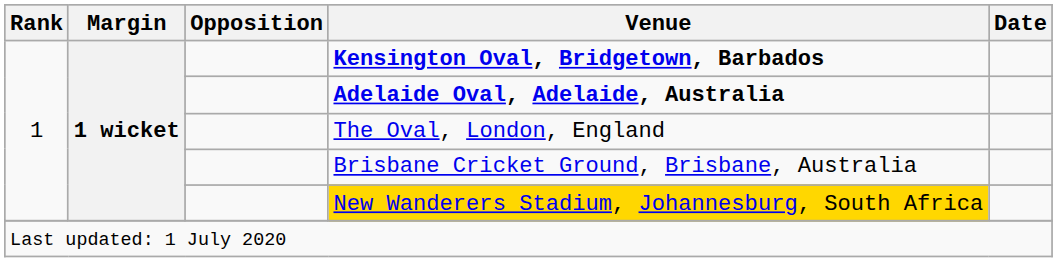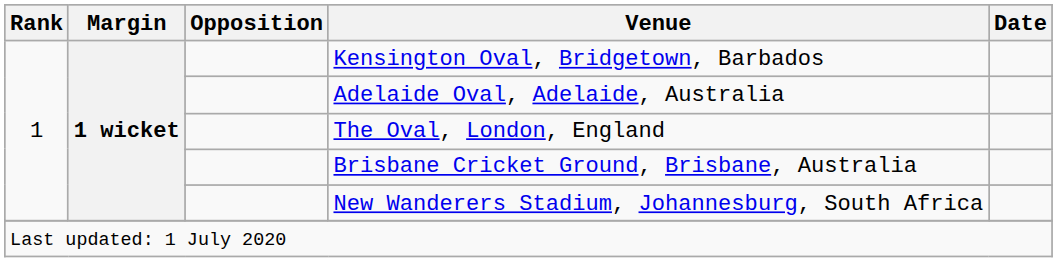(579, 59) bold -> (579, 59) normal
(559, 95) bold -> (559, 95) normal
(658, 203) gold background -> (658, 203) no background
